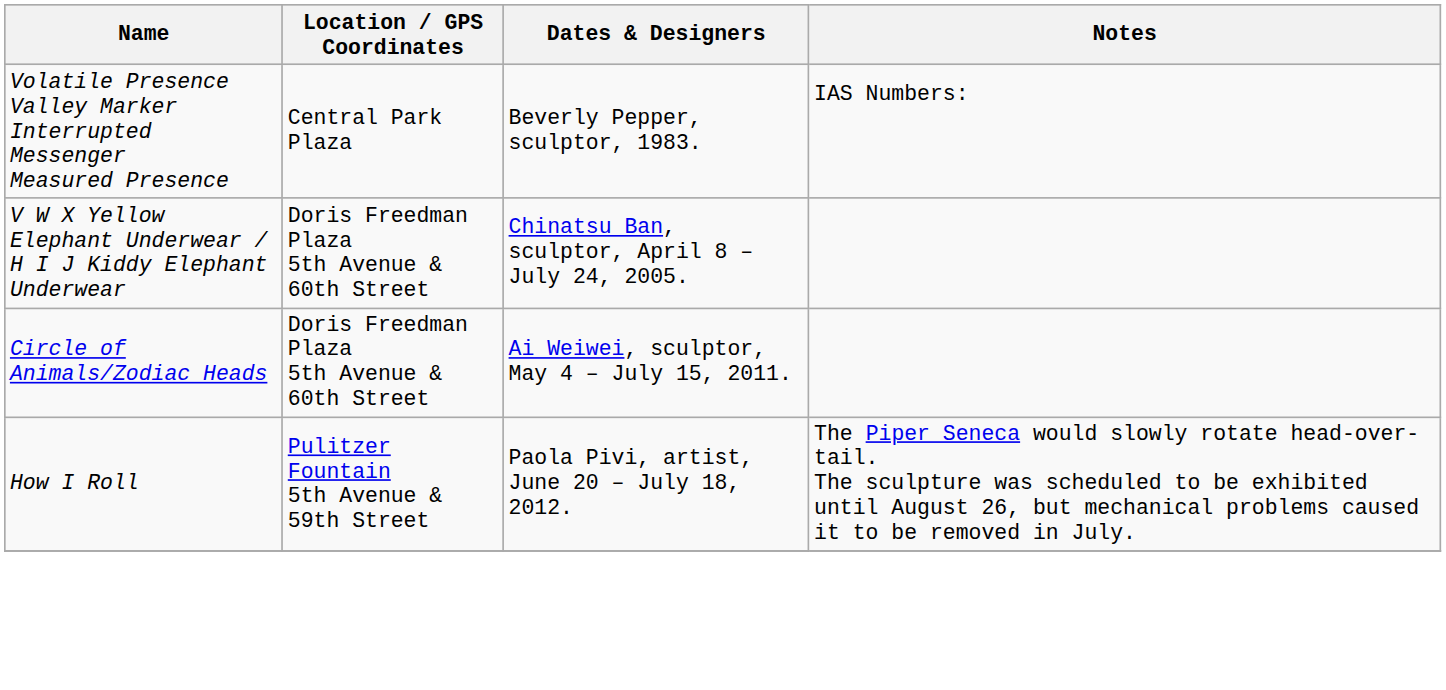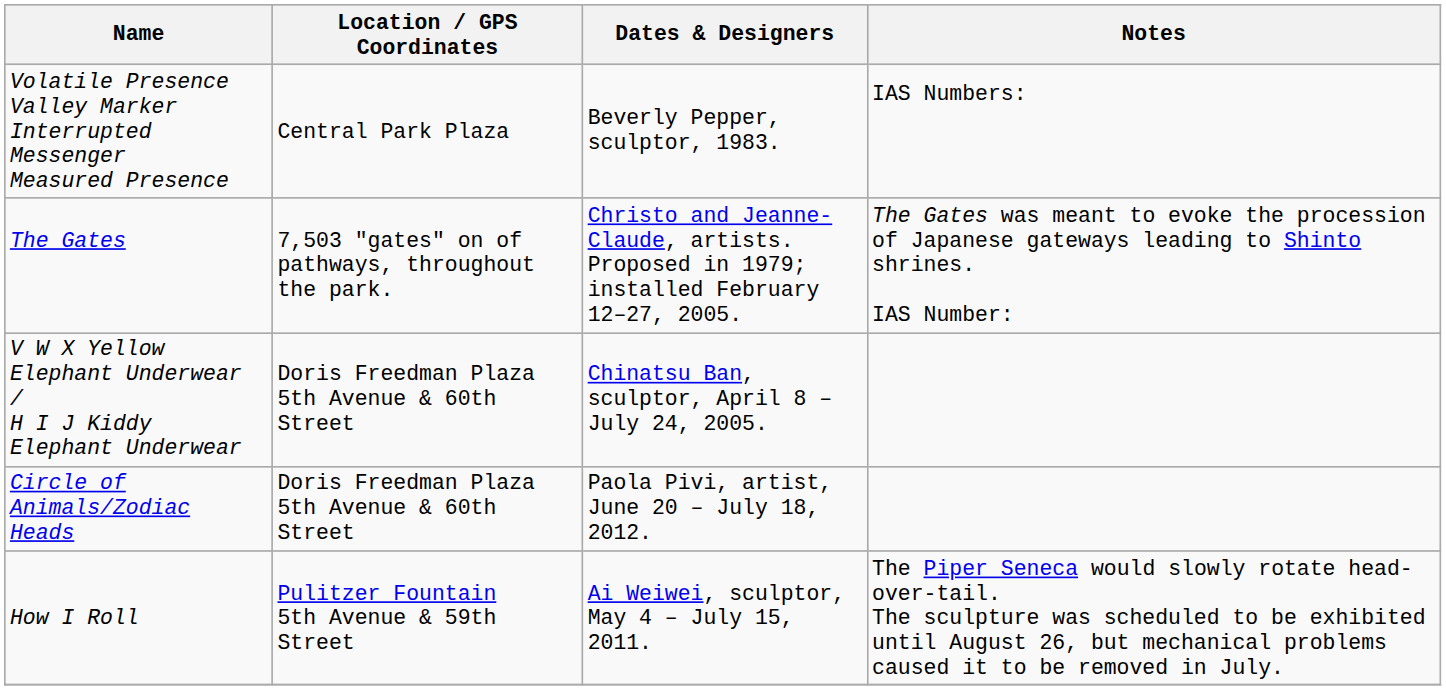+ row: (68, 241)
(650, 362) Ai Weiwei, sculptor, May 4 – July 15, 2011. -> (710, 509) Paola Pivi, artist, June 20 – July 18, 2012.
(631, 484) Paola Pivi, artist, June 20 – July 18, 2012. -> (716, 618) Ai Weiwei, sculptor, May 4 – July 15, 2011.
